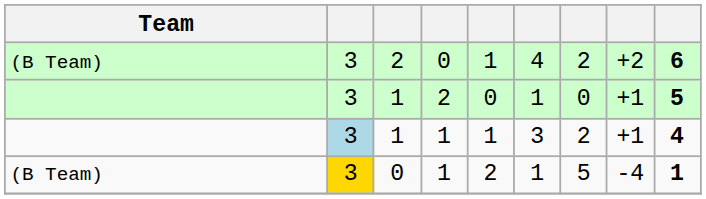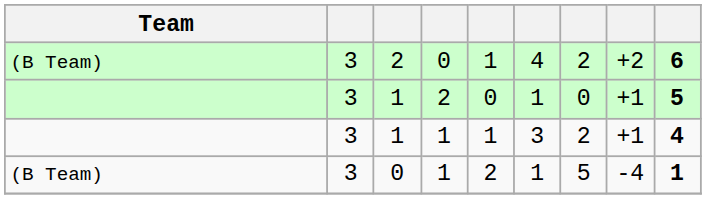(351, 137) lightblue background -> (351, 137) no background
(351, 175) gold background -> (351, 175) no background
